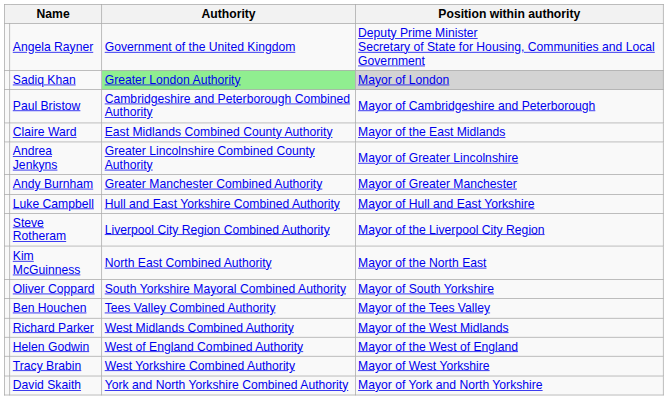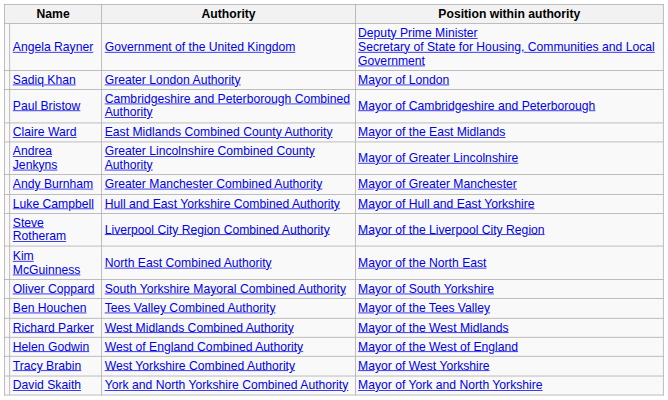(173, 80) lightgreen background -> (173, 80) no background
(404, 80) lightgrey background -> (404, 80) no background
